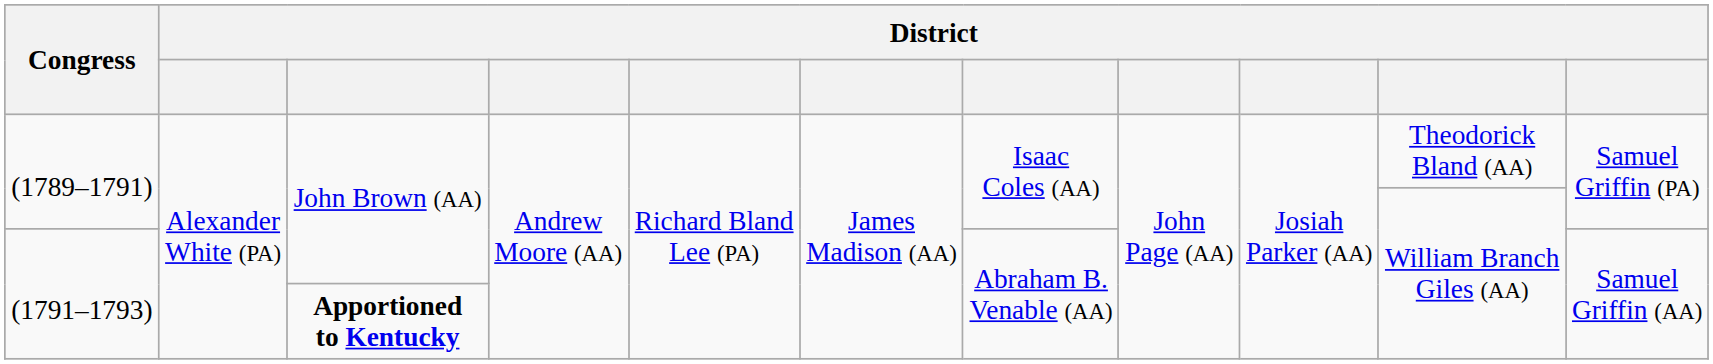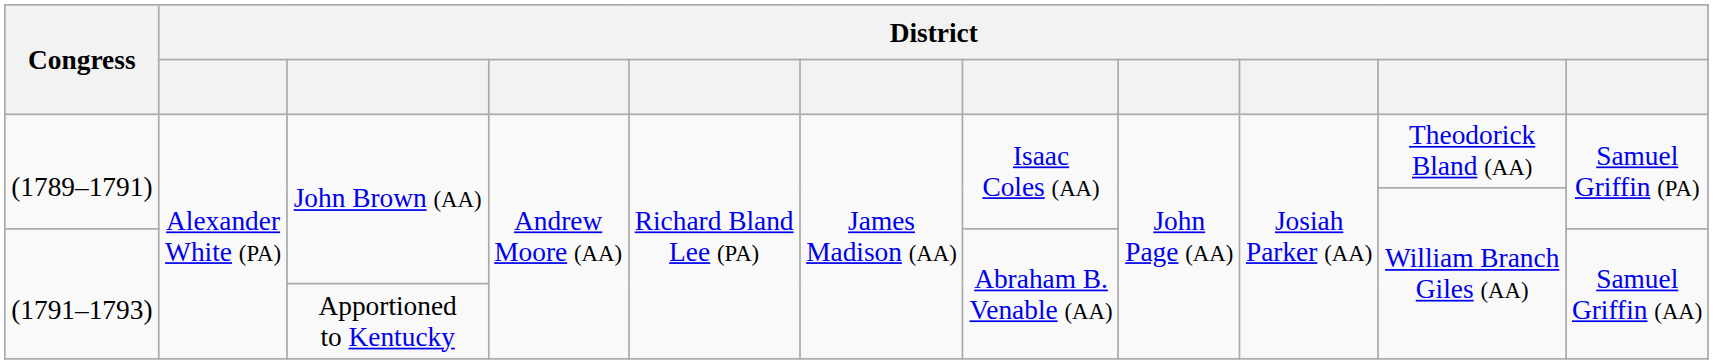(388, 320) bold -> (388, 320) normal
